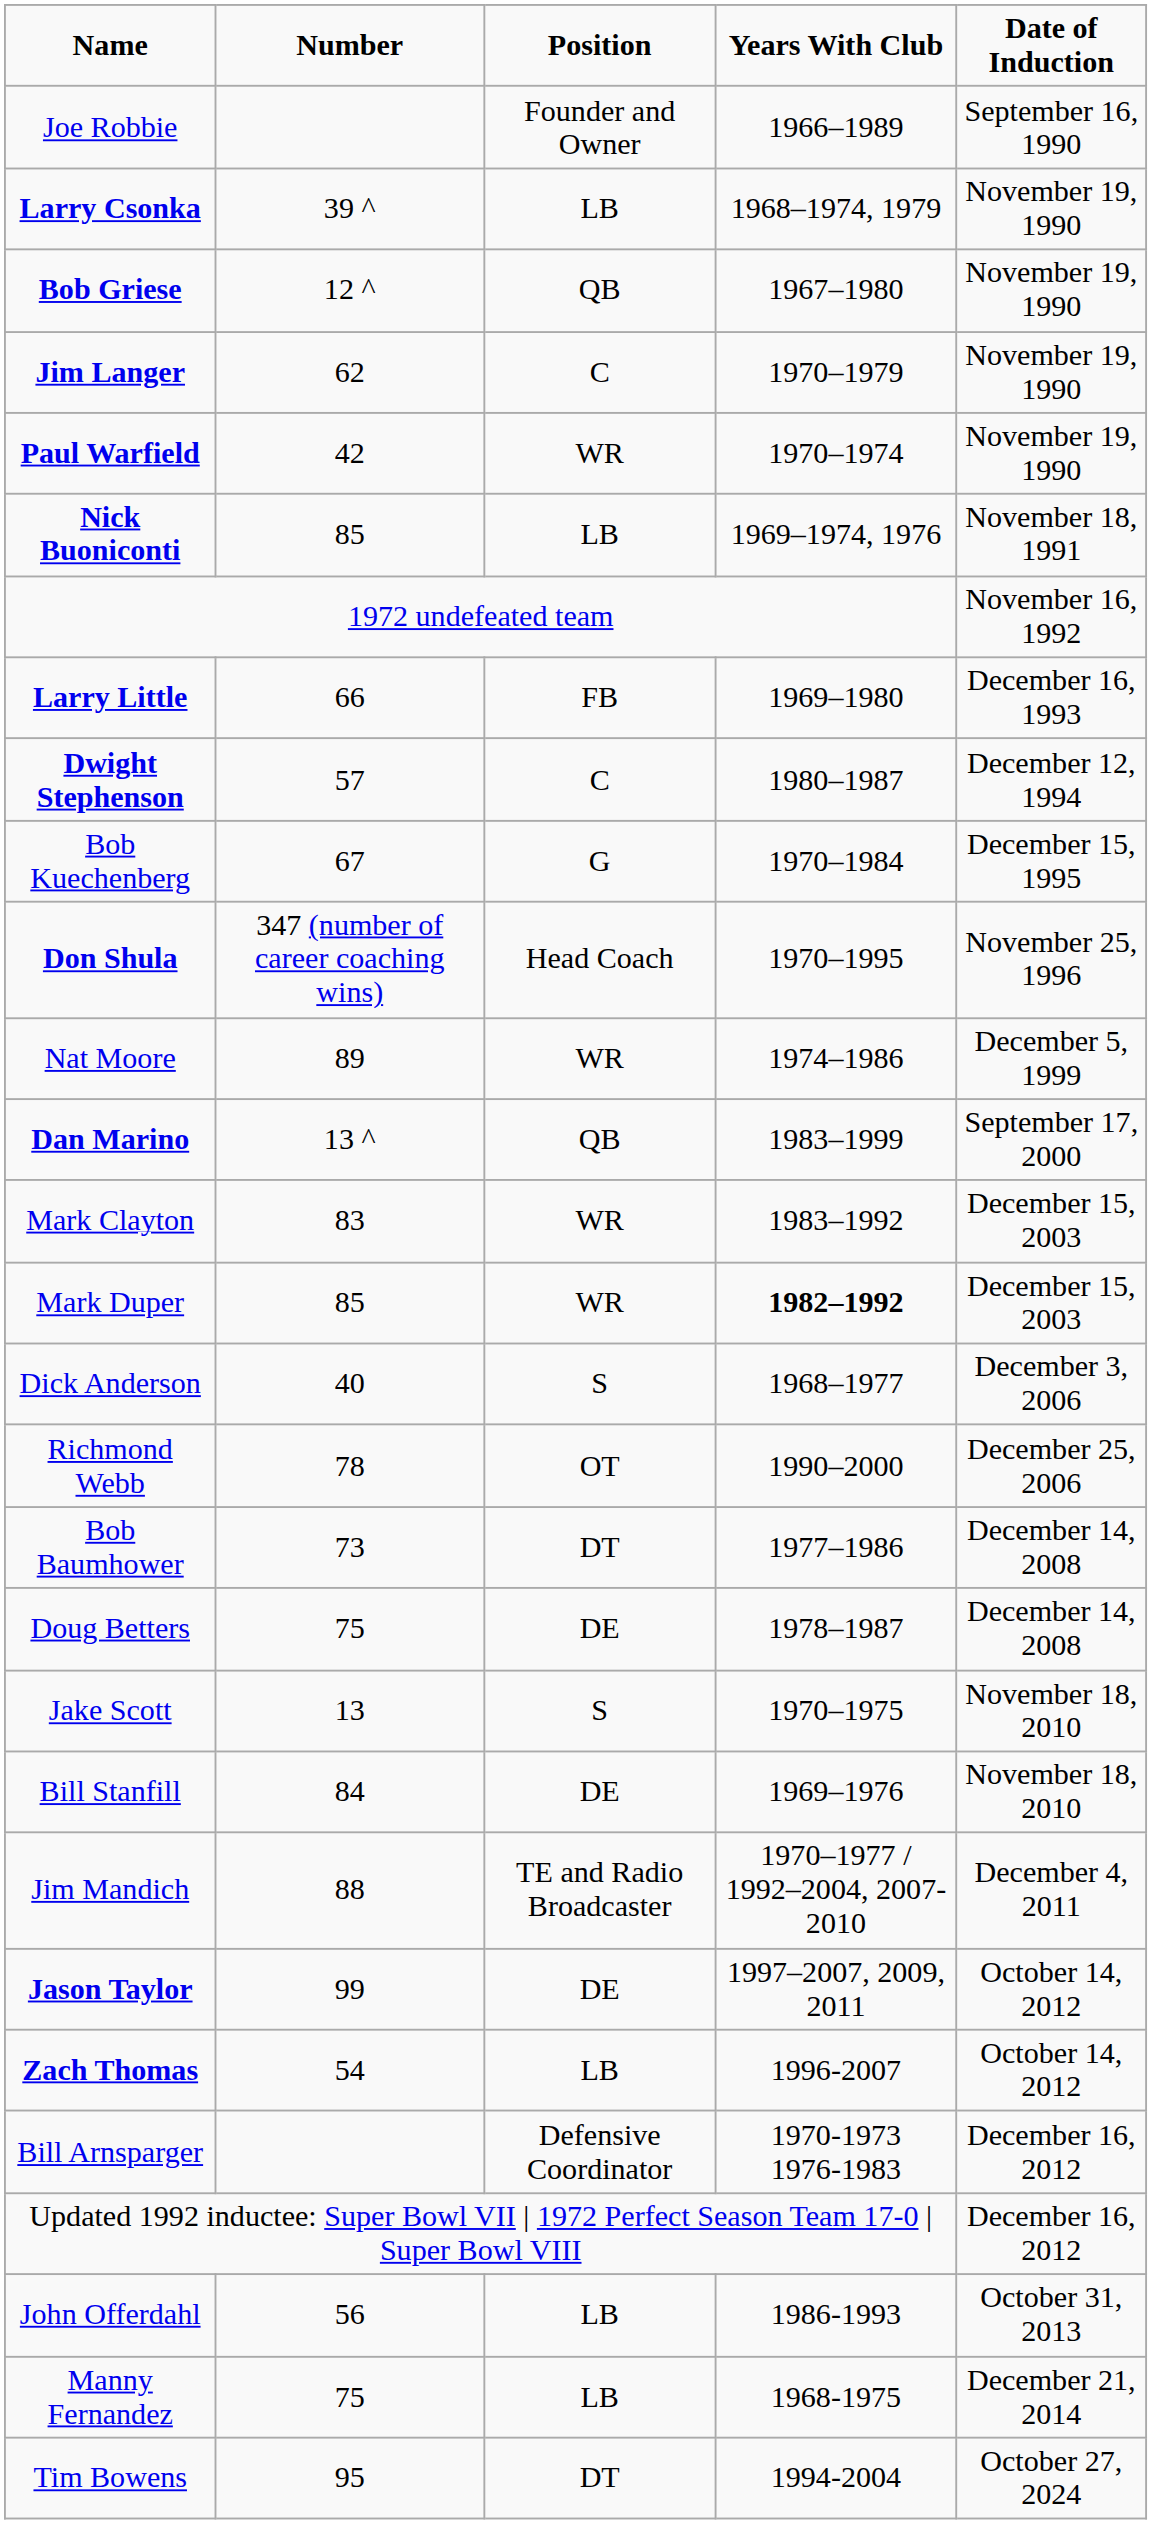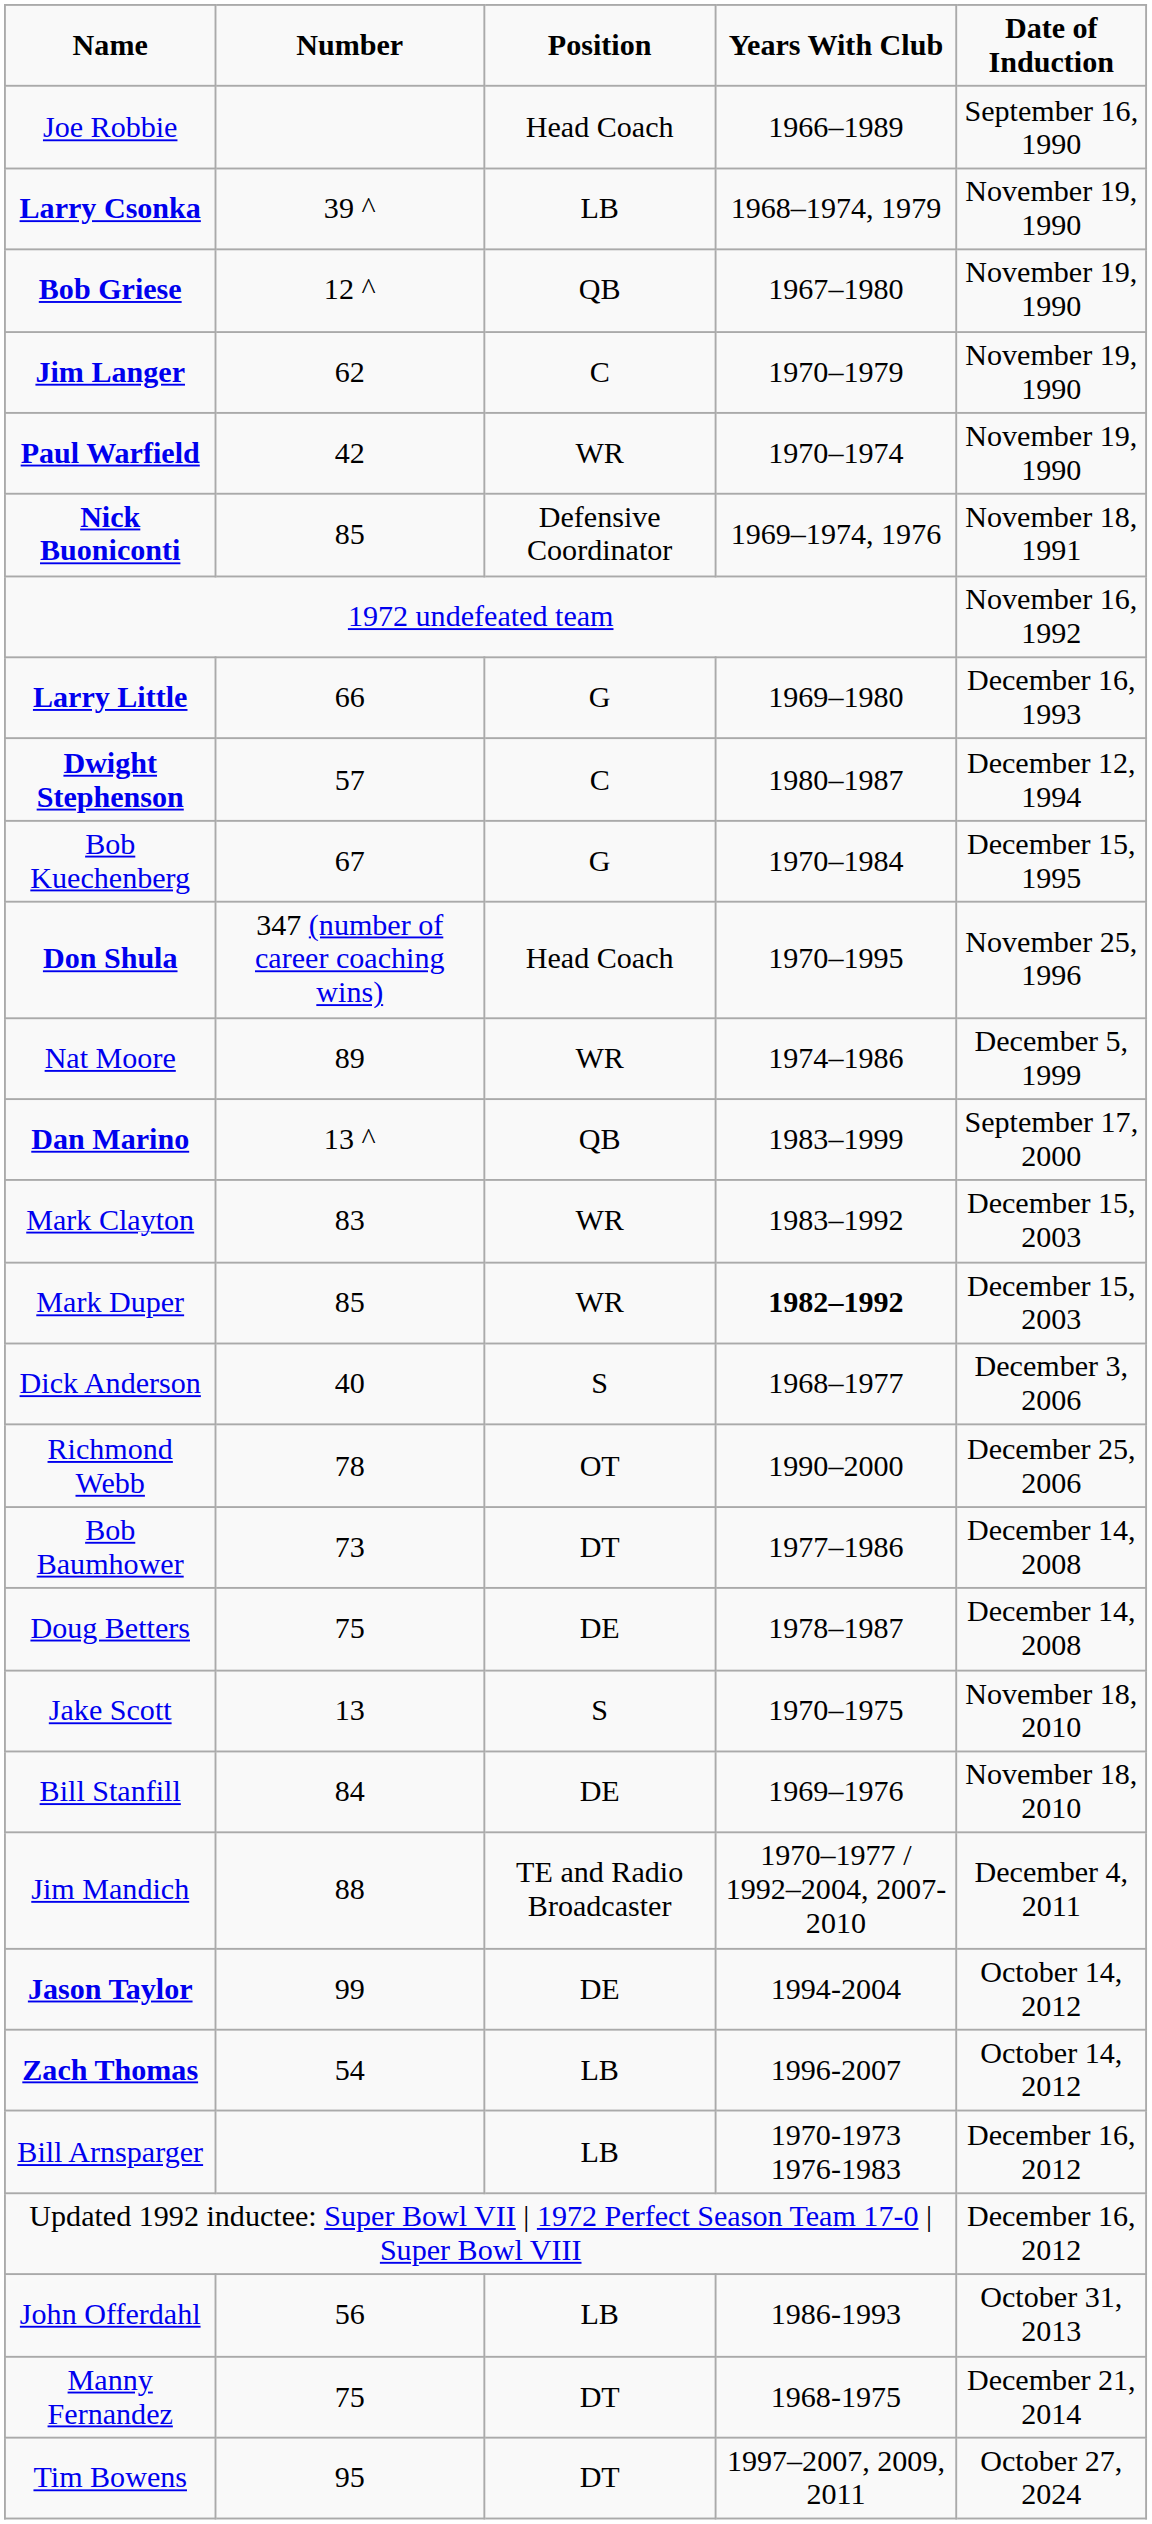(600, 126) Founder and Owner -> (600, 126) Head Coach
(600, 534) LB -> (600, 534) Defensive Coordinator
(600, 697) FB -> (600, 697) G
(836, 1988) 1997–2007, 2009, 2011 -> (836, 1988) 1994-2004
(600, 2151) Defensive Coordinator -> (600, 2151) LB
(600, 2396) LB -> (600, 2396) DT
(836, 2477) 1994-2004 -> (836, 2477) 1997–2007, 2009, 2011
